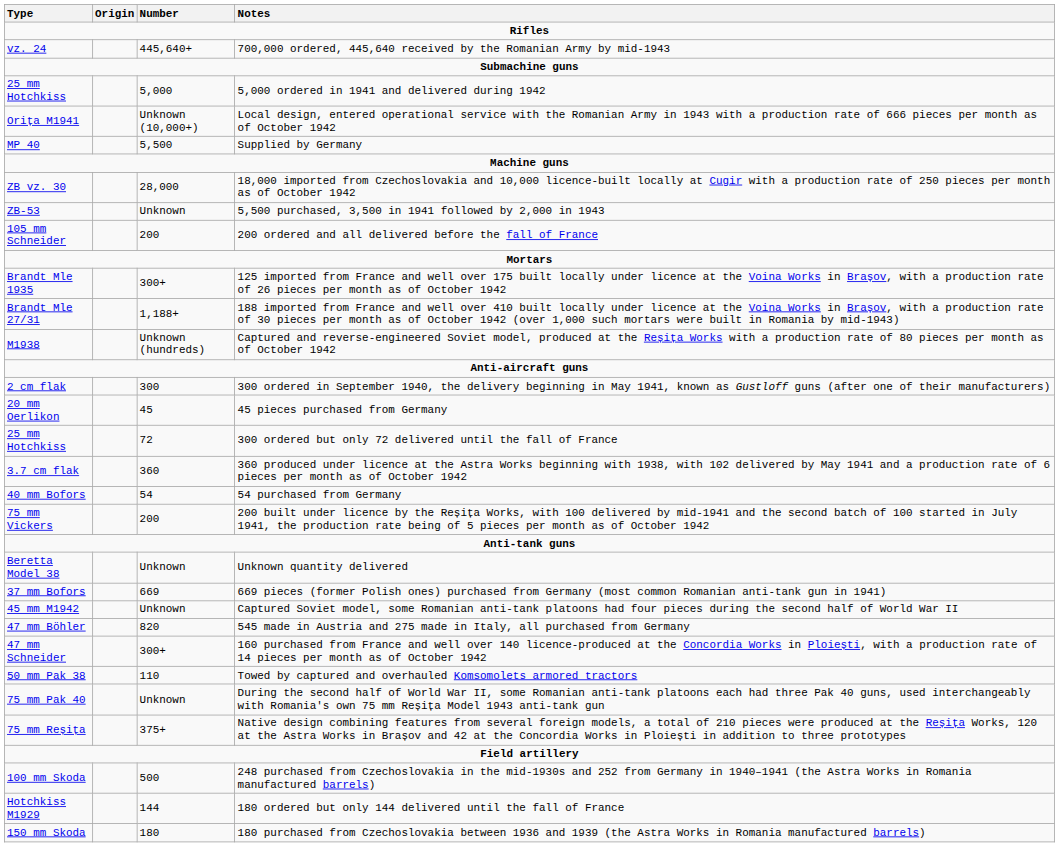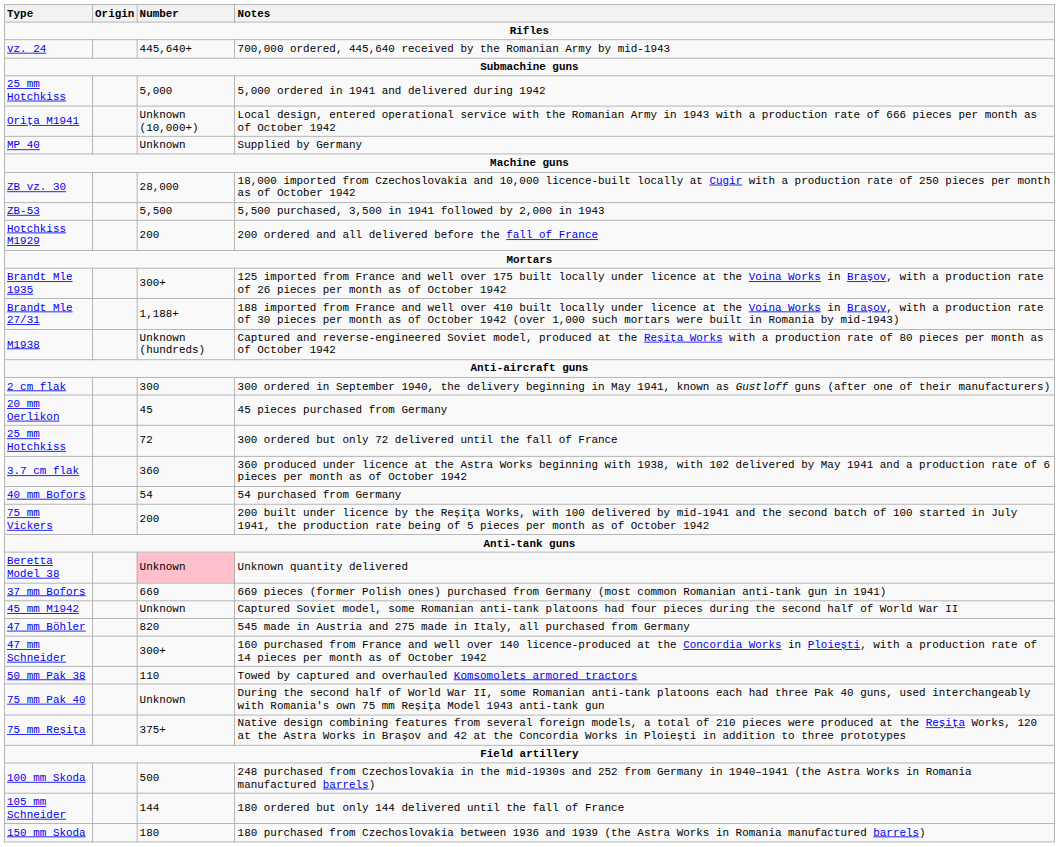(156, 145) 5,500 -> (163, 145) Unknown
(163, 211) Unknown -> (156, 211) 5,500
(37, 235) 105 mm Schneider -> (37, 235) Hotchkiss M1929
(163, 568) no background -> (163, 568) pink background
(37, 809) Hotchkiss M1929 -> (37, 809) 105 mm Schneider
